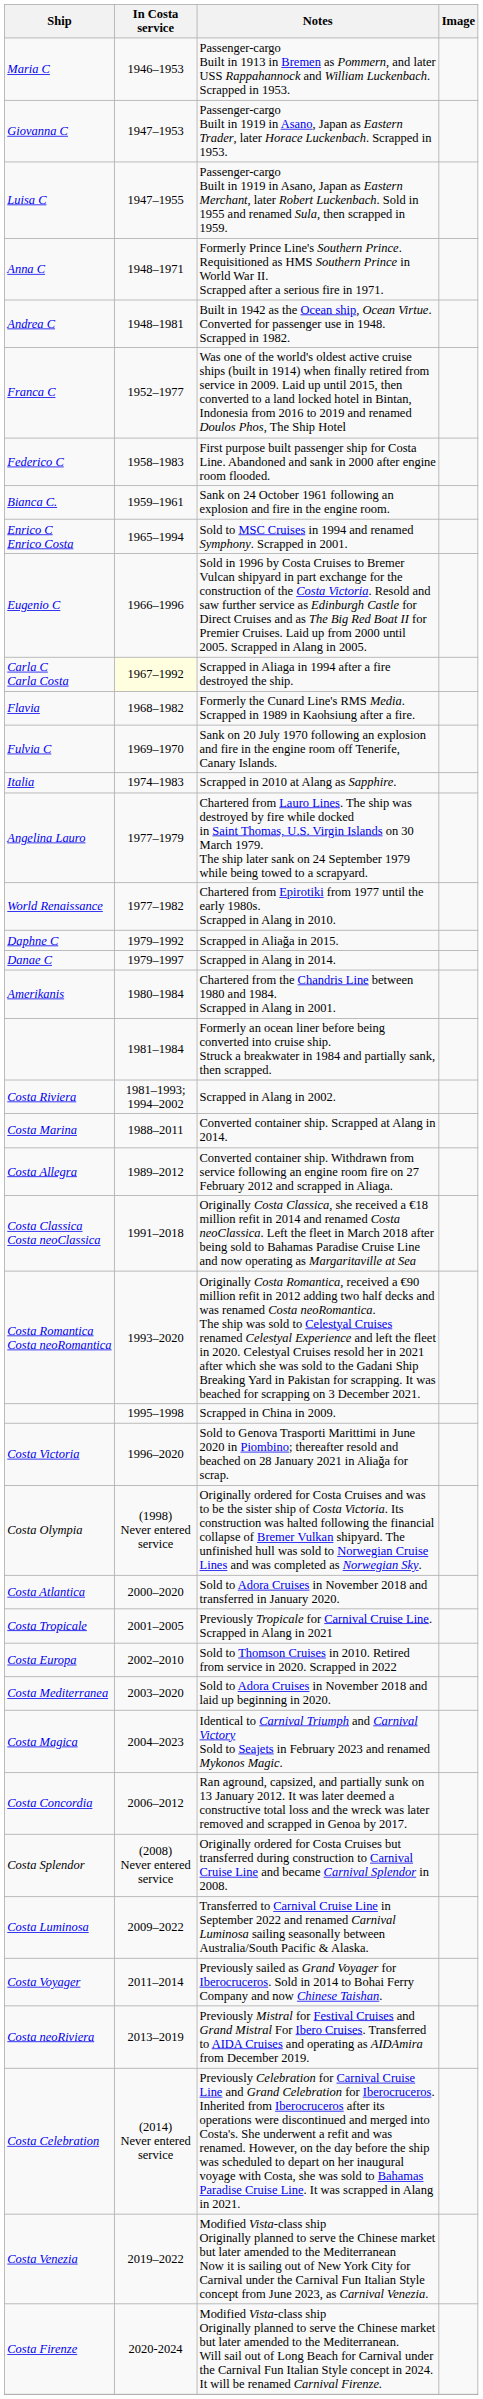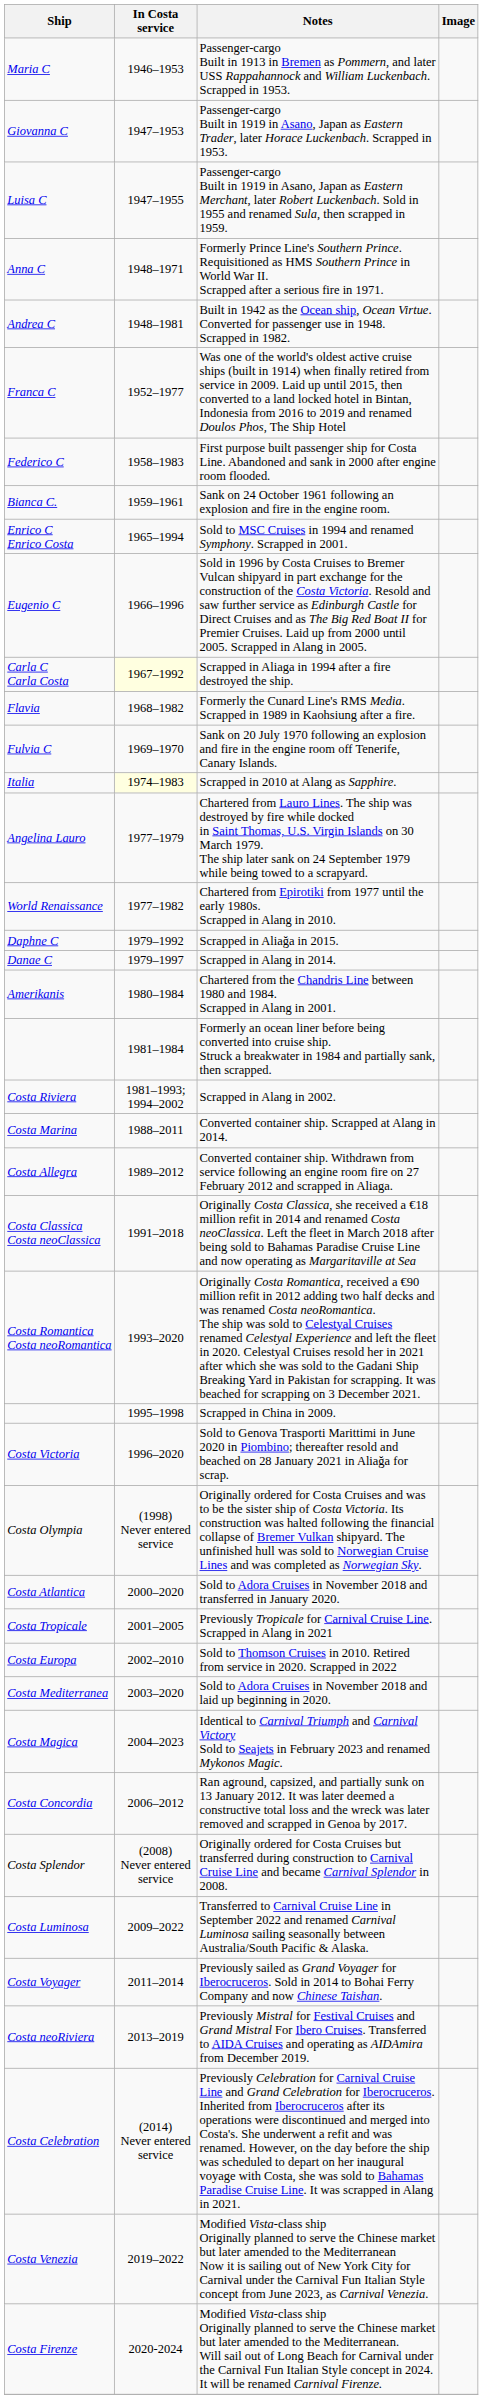(156, 782) no background -> (156, 782) lightyellow background
